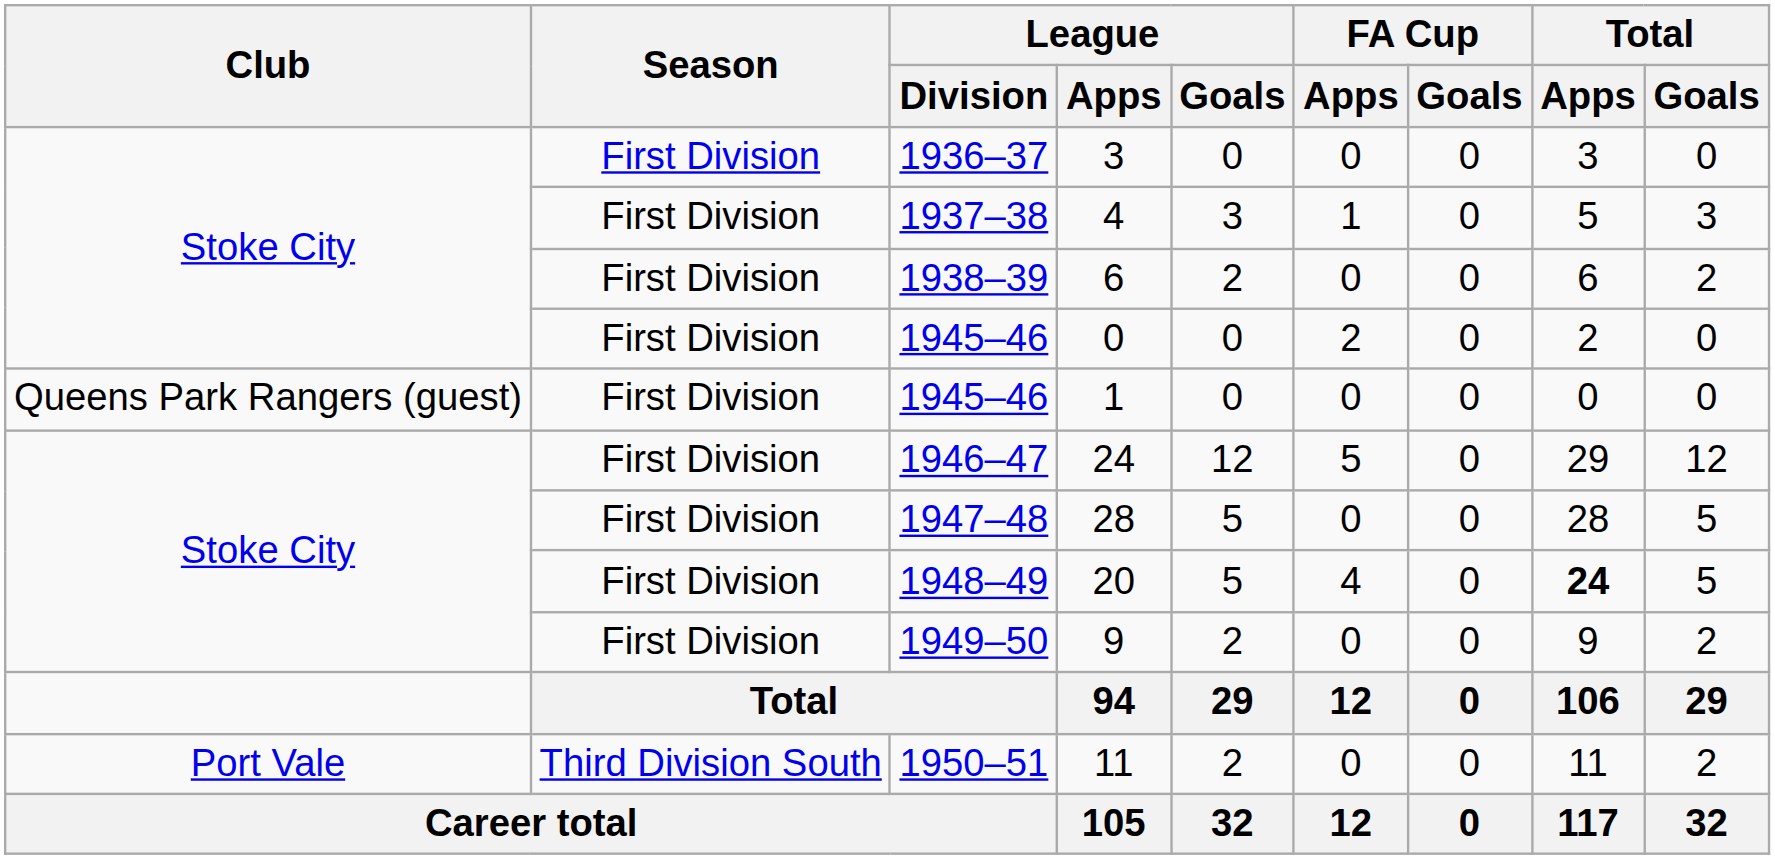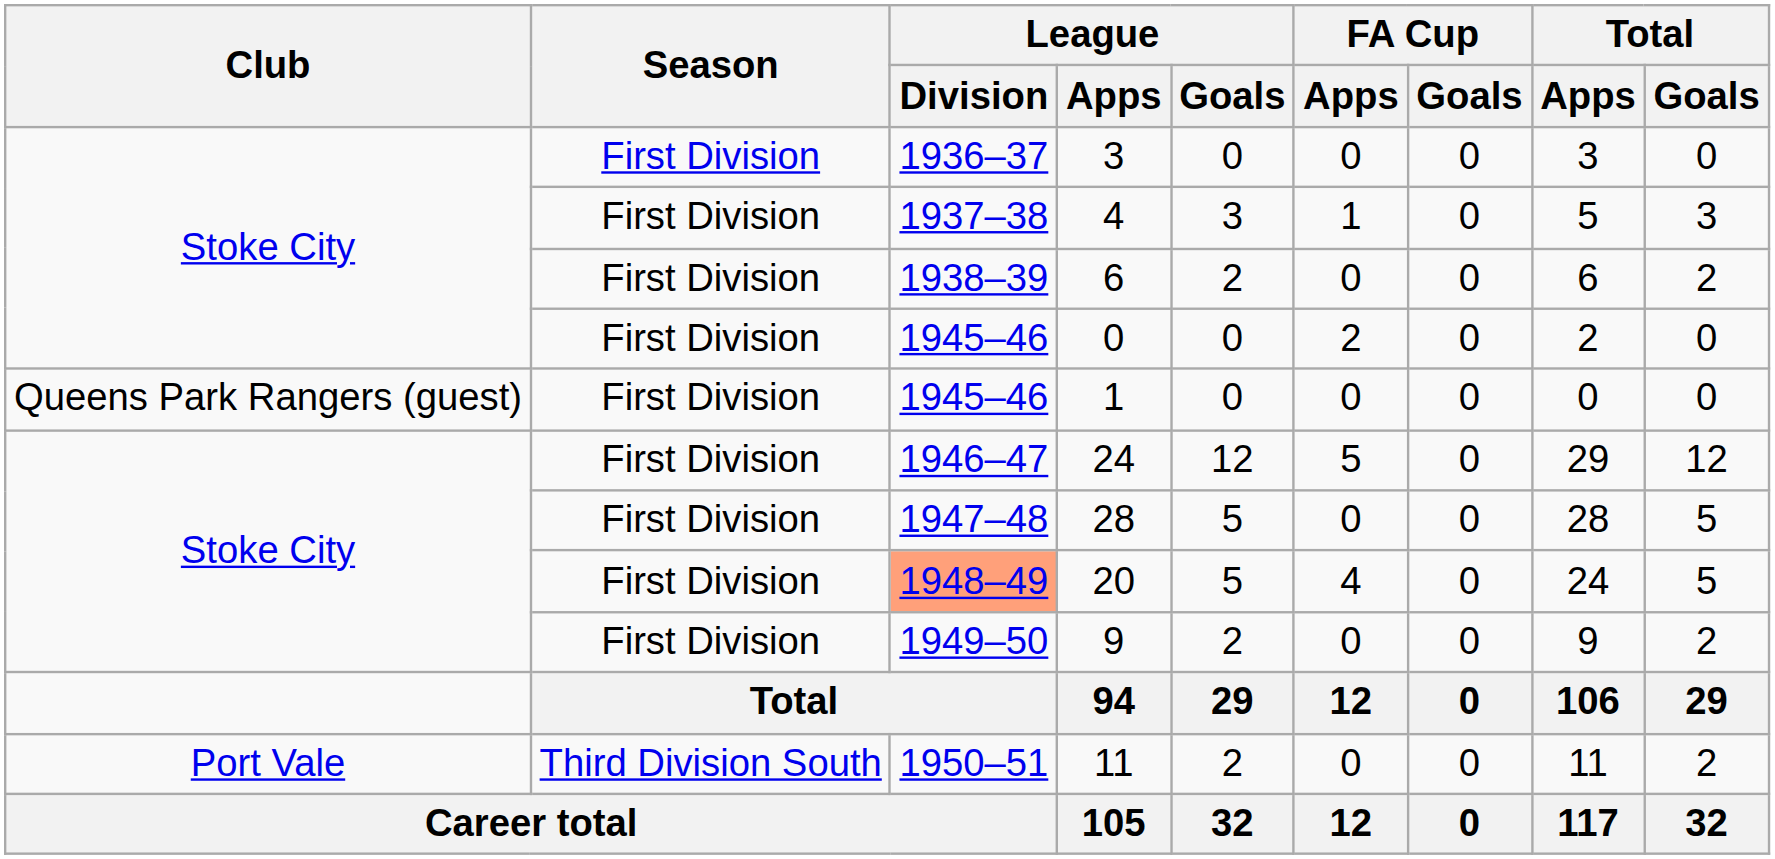(974, 580) no background -> (974, 580) lightsalmon background
(1588, 580) bold -> (1588, 580) normal
